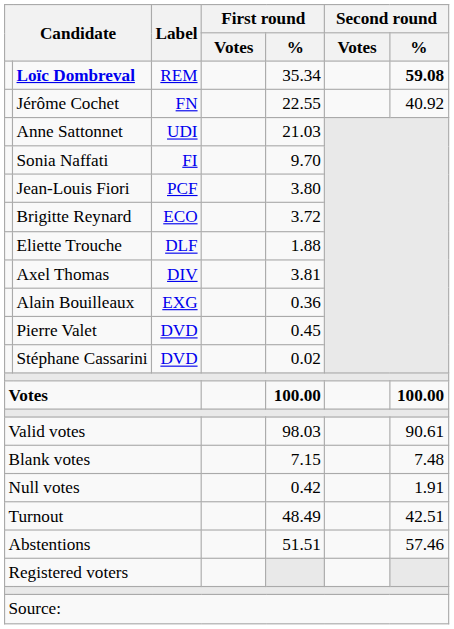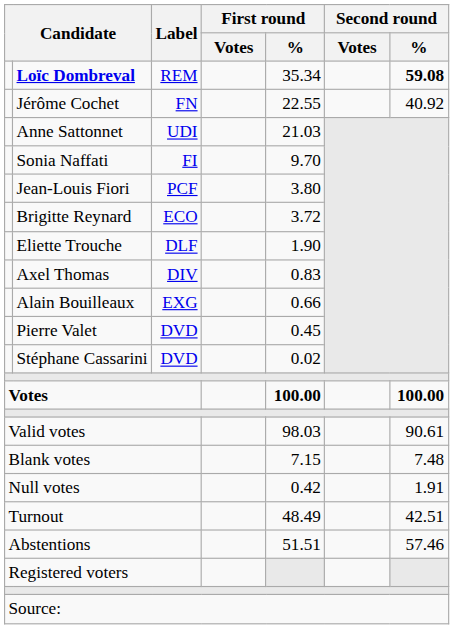(306, 245) 1.88 -> (306, 245) 1.90
(306, 273) 3.81 -> (306, 273) 0.83
(306, 302) 0.36 -> (306, 302) 0.66
